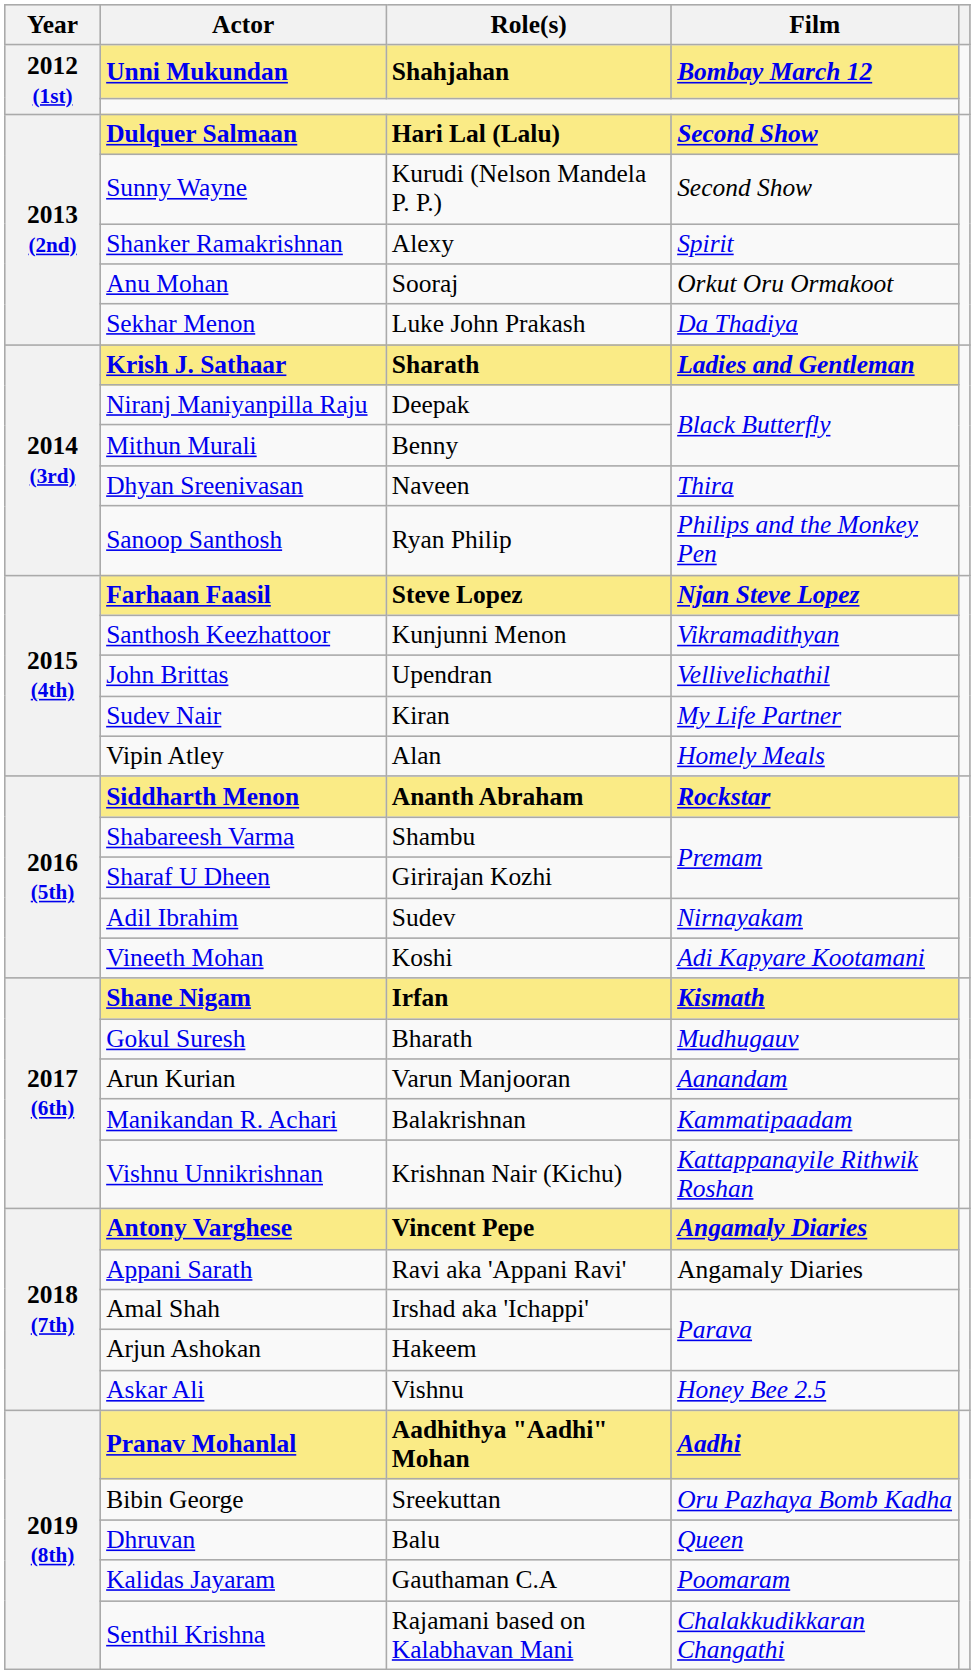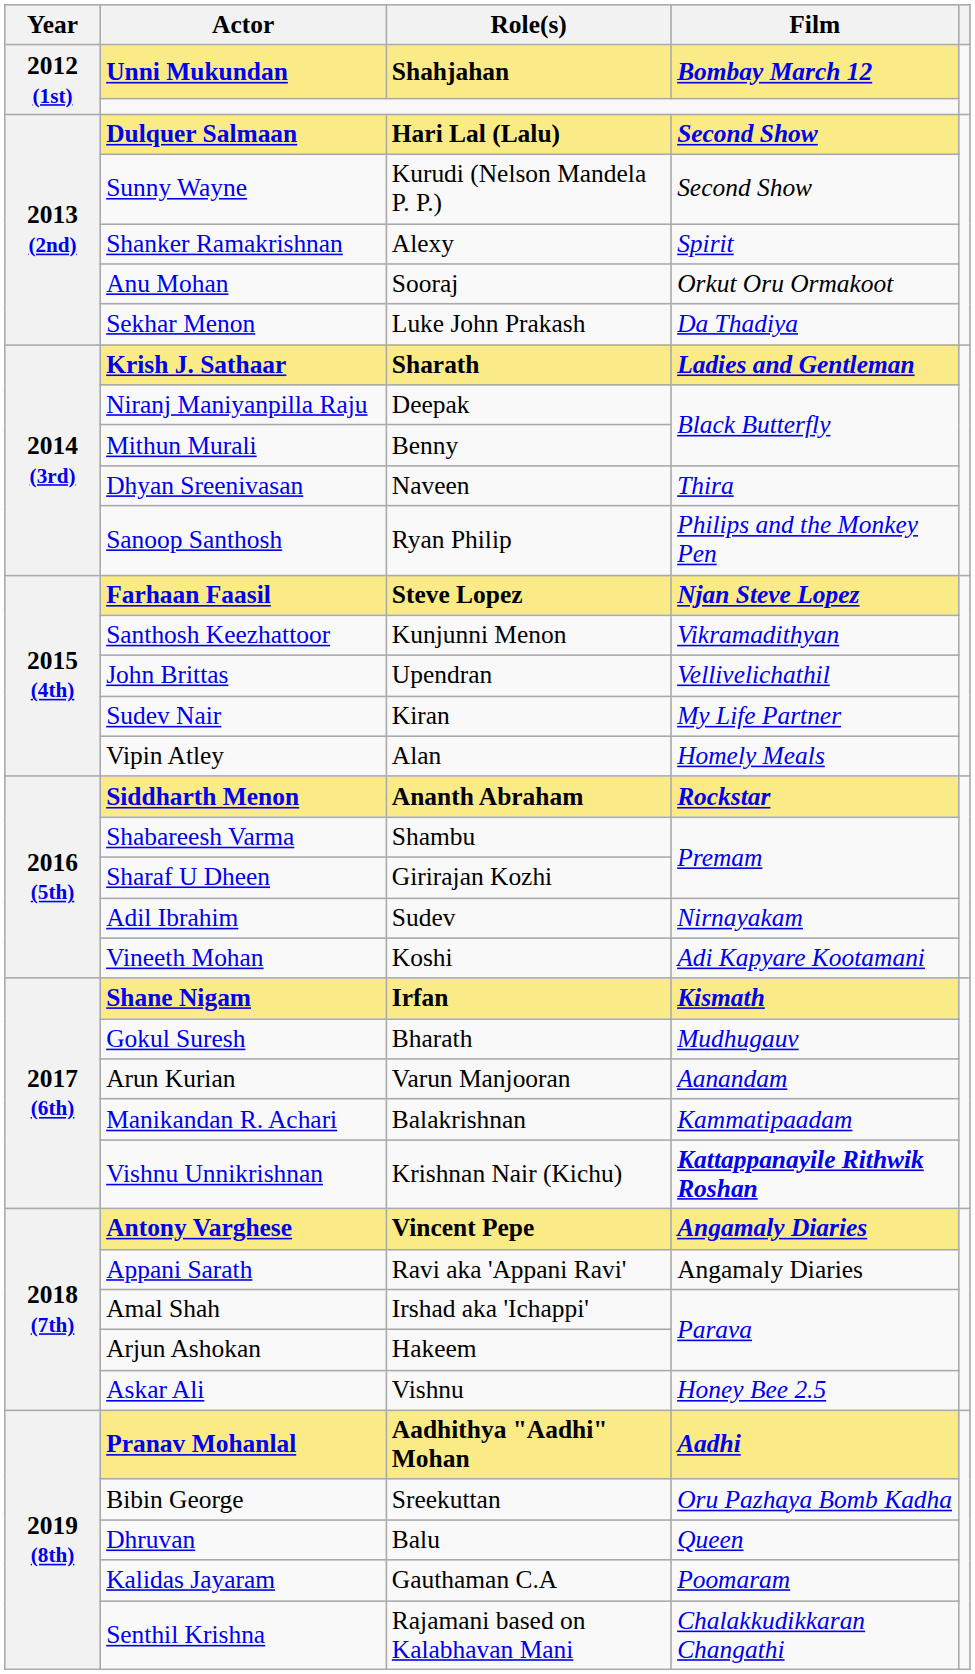(798, 1173) normal -> (800, 1173) bold
